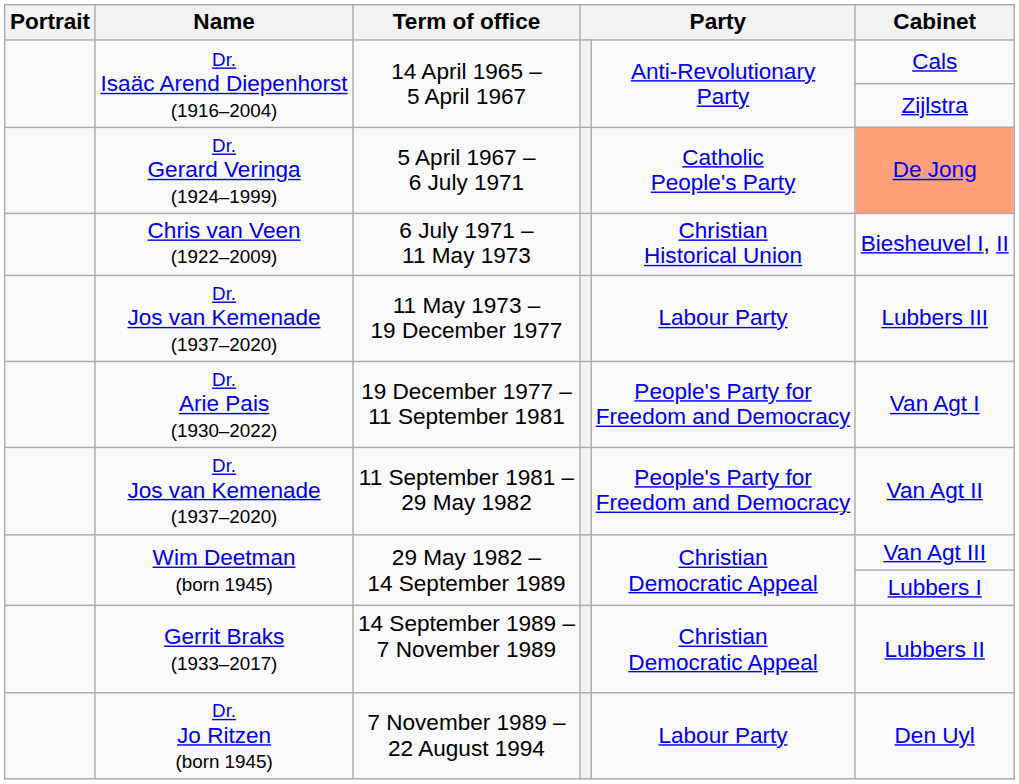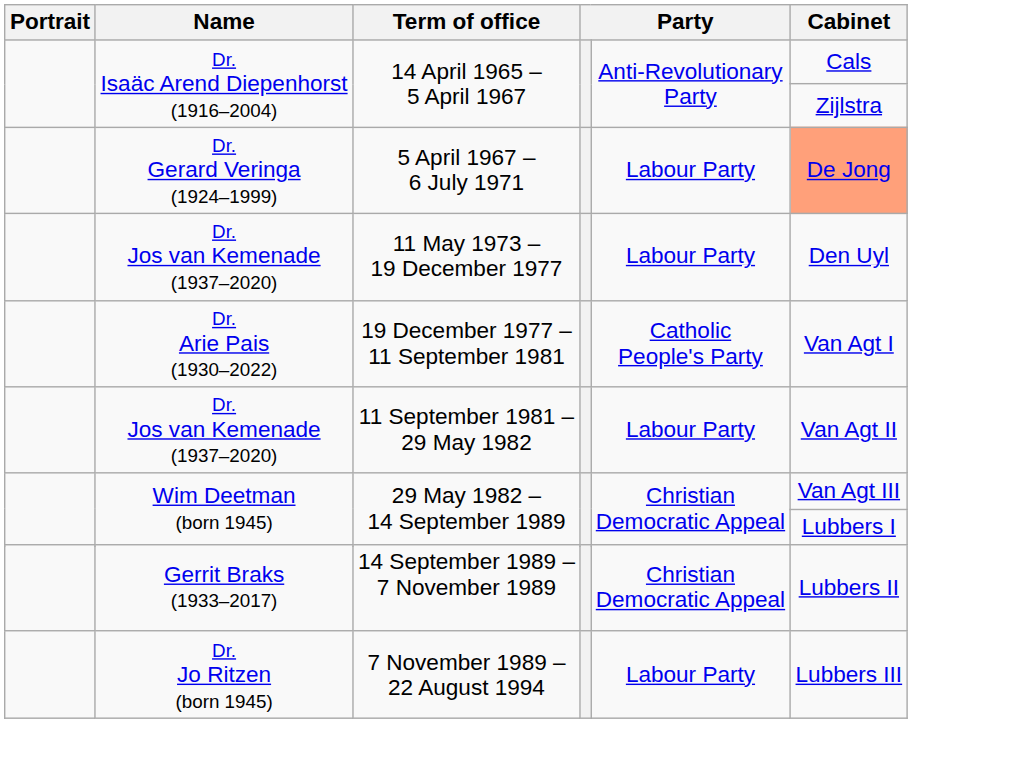(723, 170) Catholic People's Party -> (690, 170) Labour Party
- row: (224, 243)
(935, 317) Lubbers III -> (849, 256) Den Uyl
(723, 404) People's Party for Freedom and Democracy -> (690, 343) Catholic People's Party
(723, 490) People's Party for Freedom and Democracy -> (690, 429) Labour Party
(935, 735) Den Uyl -> (849, 674) Lubbers III
